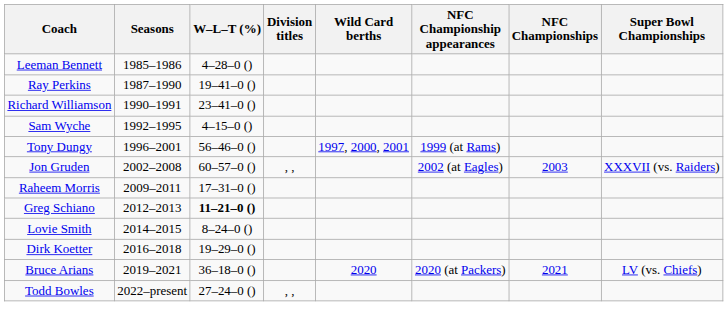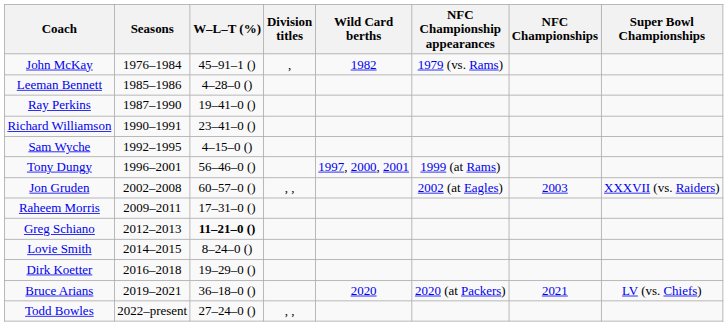+ row: (59, 64)
